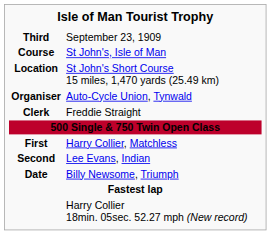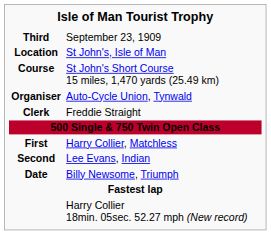(36, 52) Course -> (36, 52) Location
(36, 68) Location -> (36, 68) Course
